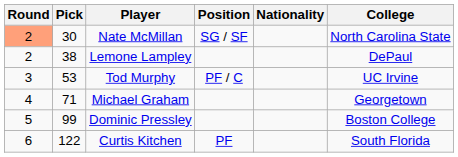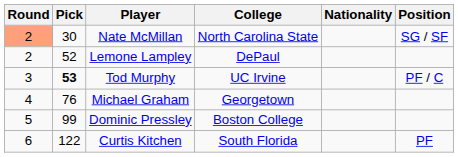columns swapped: (224, 15) <-> (390, 15)
(69, 57) 38 -> (69, 57) 52
(69, 78) normal -> (69, 78) bold
(69, 99) 71 -> (69, 99) 76
